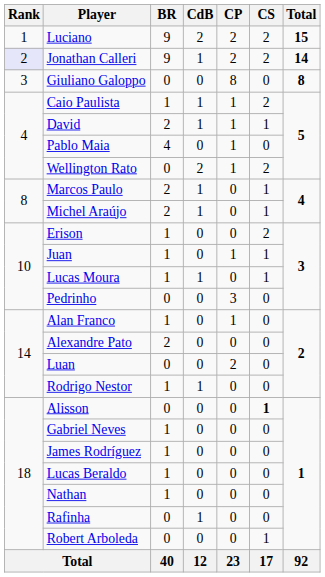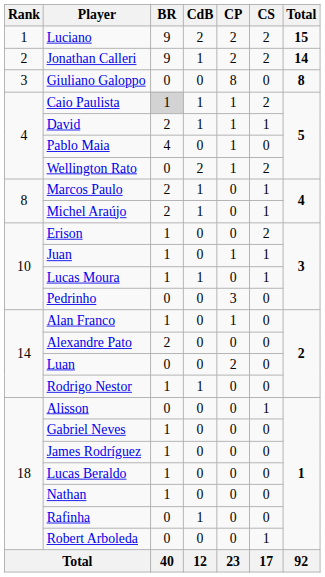(24, 59) lavender background -> (24, 59) no background
(167, 102) no background -> (167, 102) lightgrey background
(266, 408) bold -> (266, 408) normal
